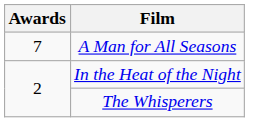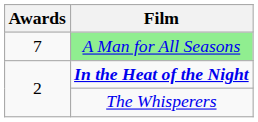(157, 46) no background -> (161, 46) lightgreen background
(157, 74) normal -> (161, 74) bold
